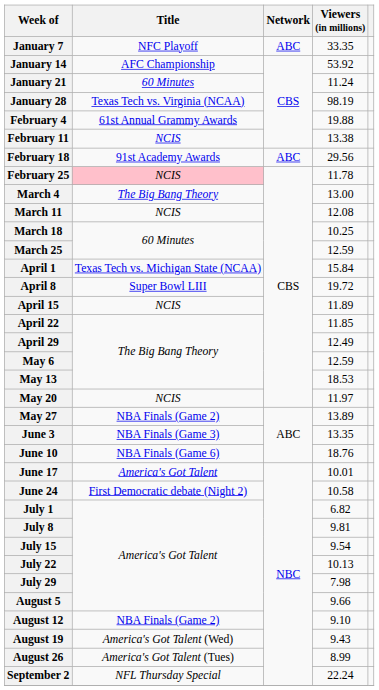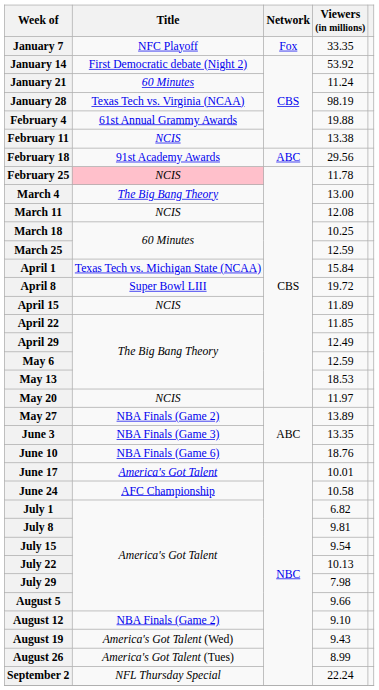(288, 46) ABC -> (288, 46) Fox
(168, 64) AFC Championship -> (168, 64) First Democratic debate (Night 2)
(168, 490) First Democratic debate (Night 2) -> (168, 490) AFC Championship
